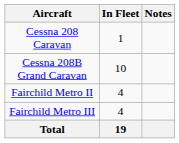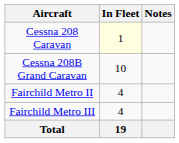(121, 37) no background -> (121, 37) lightyellow background
